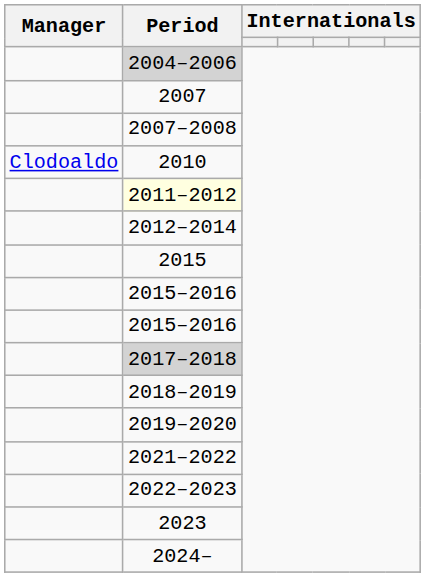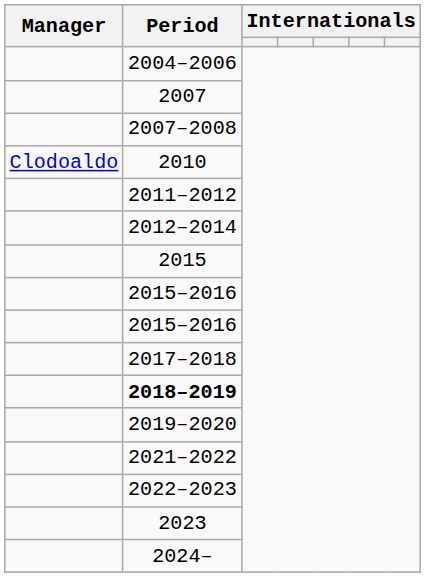(182, 64) lightgrey background -> (182, 64) no background
(182, 195) lightyellow background -> (182, 195) no background
(182, 359) lightgrey background -> (182, 359) no background
(182, 392) normal -> (182, 392) bold
